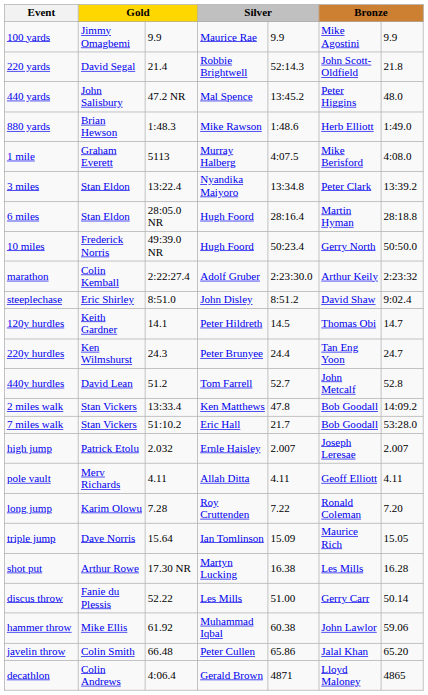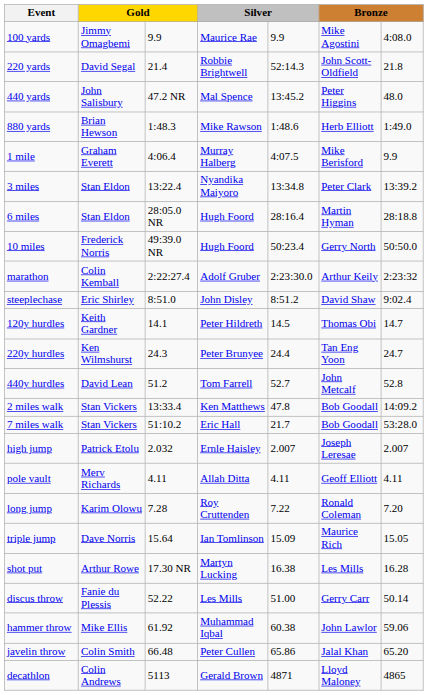(390, 36) 9.9 -> (397, 36) 4:08.0
(159, 156) 5113 -> (162, 156) 4:06.4
(397, 156) 4:08.0 -> (390, 156) 9.9
(162, 675) 4:06.4 -> (159, 675) 5113
